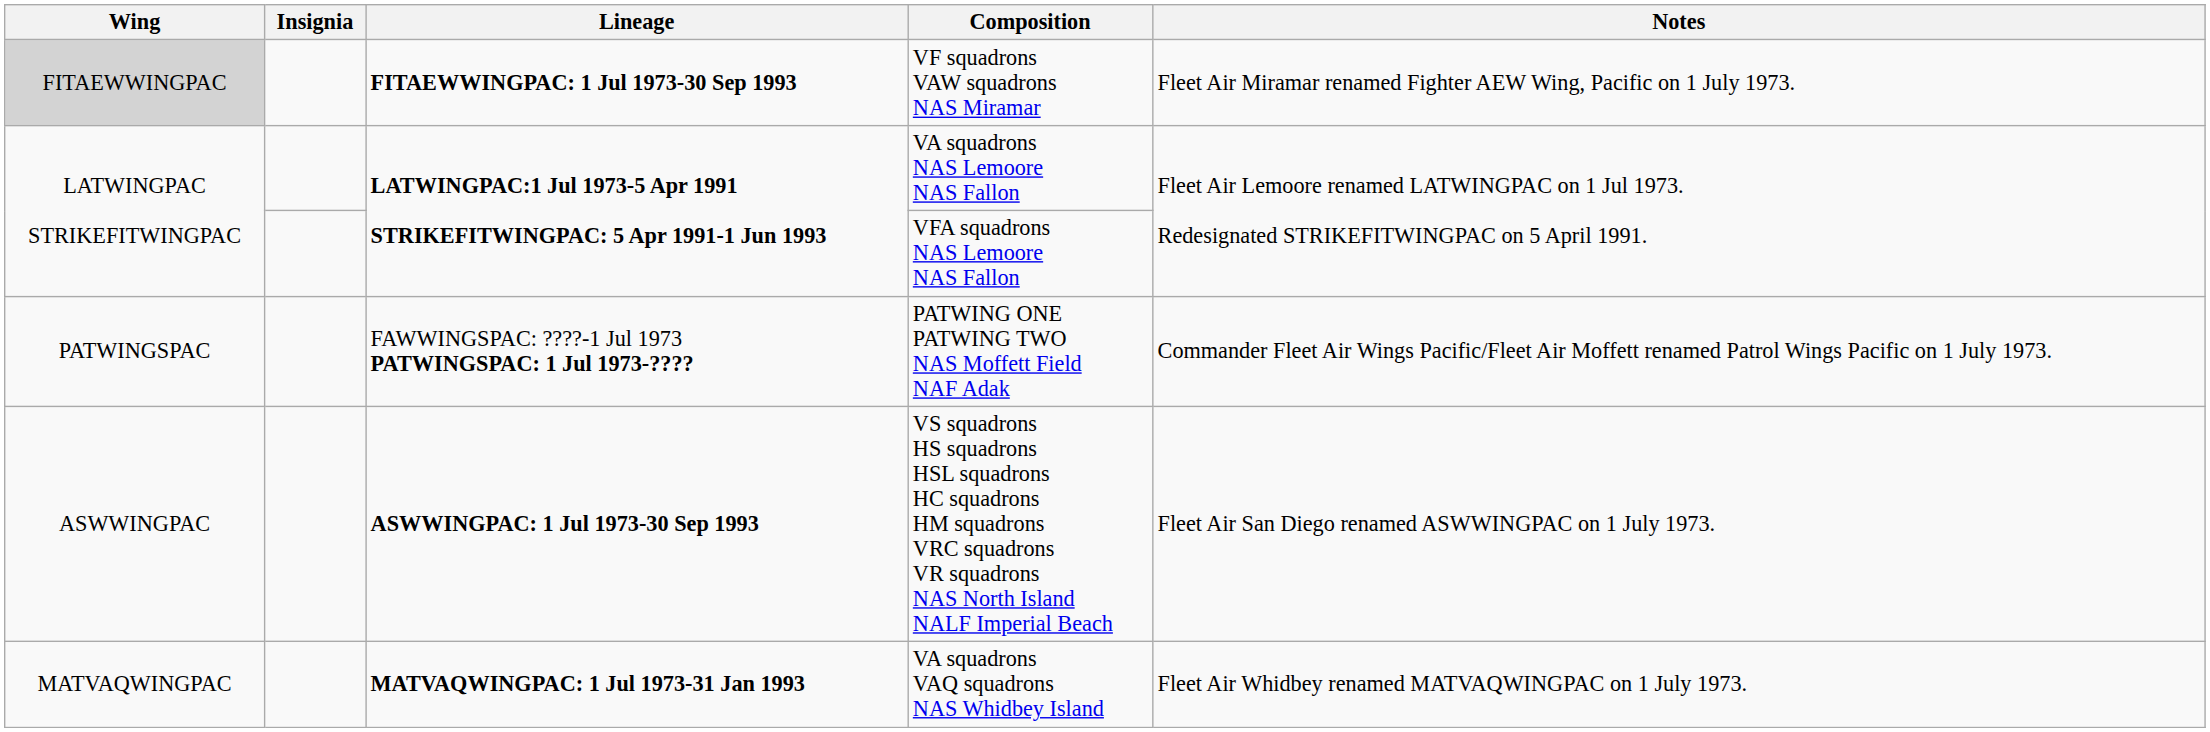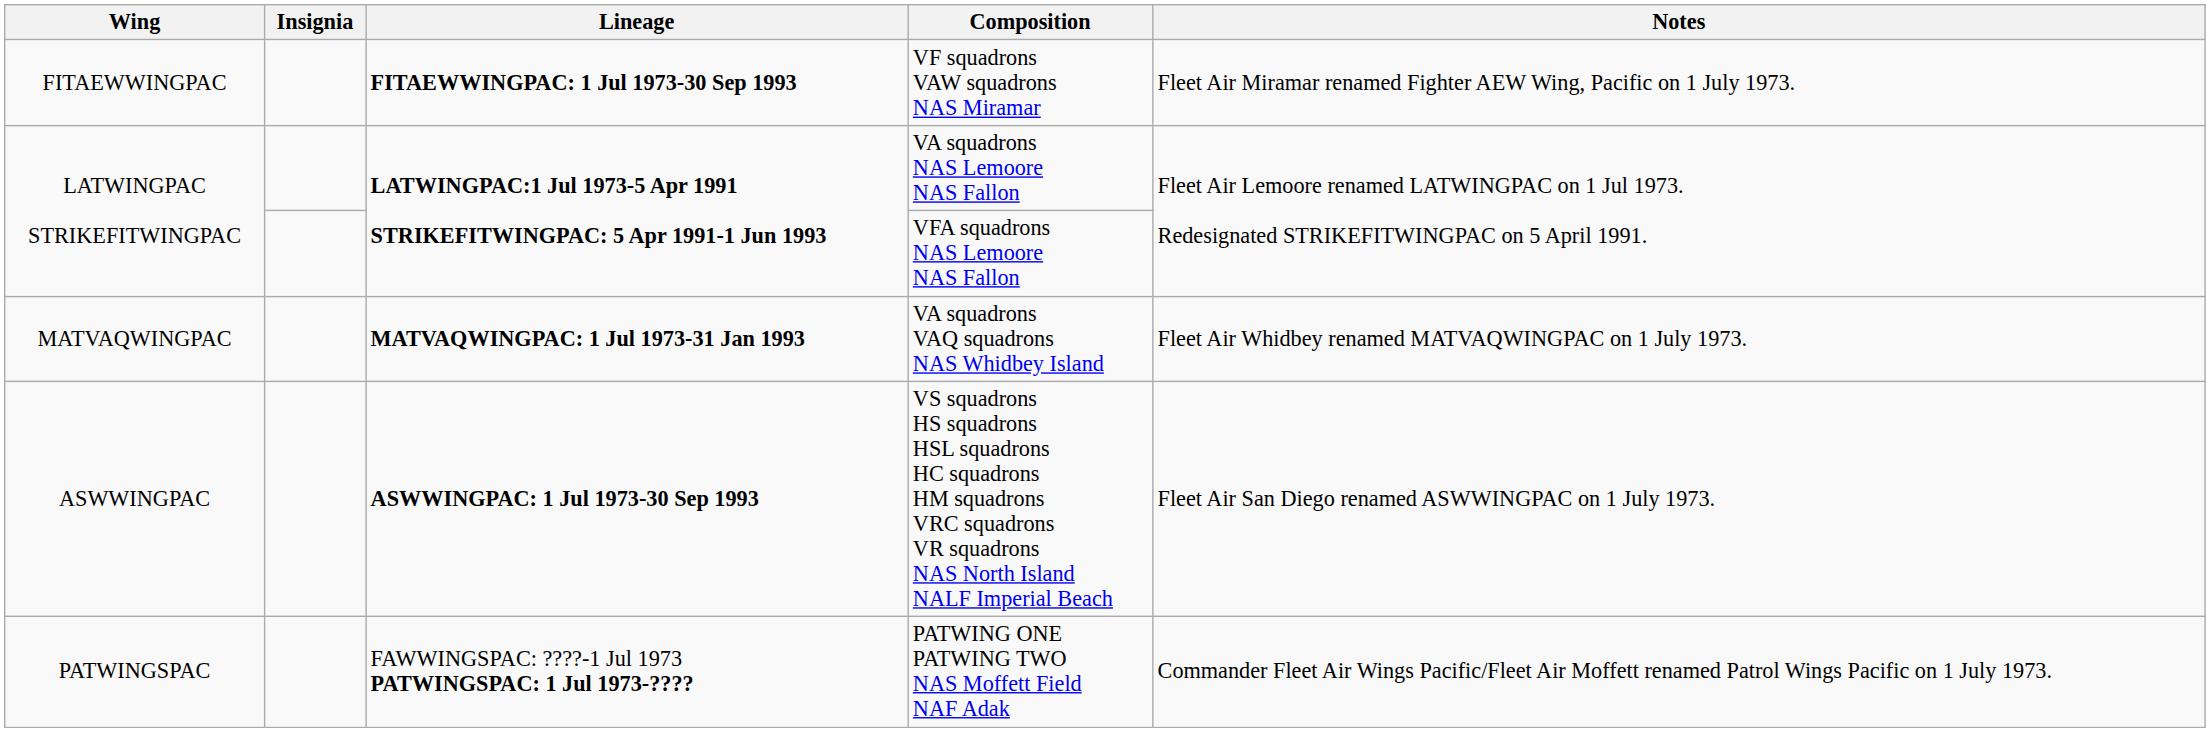(135, 82) lightgrey background -> (135, 82) no background
rows swapped: (1008, 684) <-> (997, 350)
